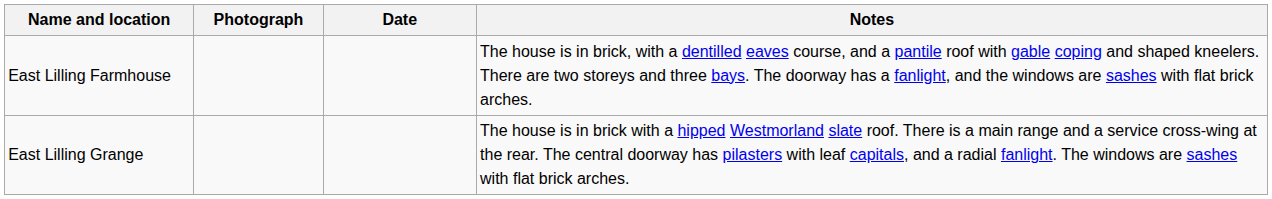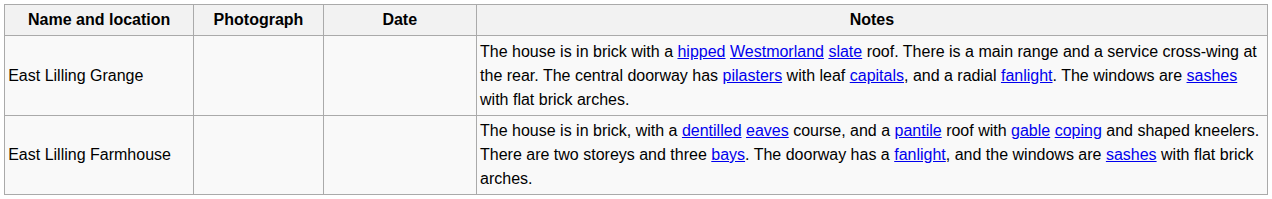rows swapped: (90, 75) <-> (76, 154)
